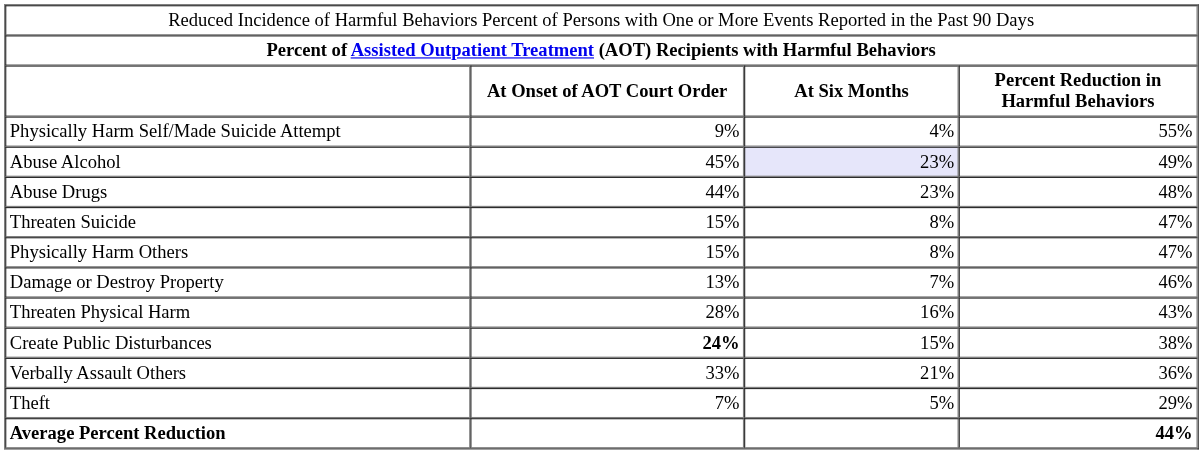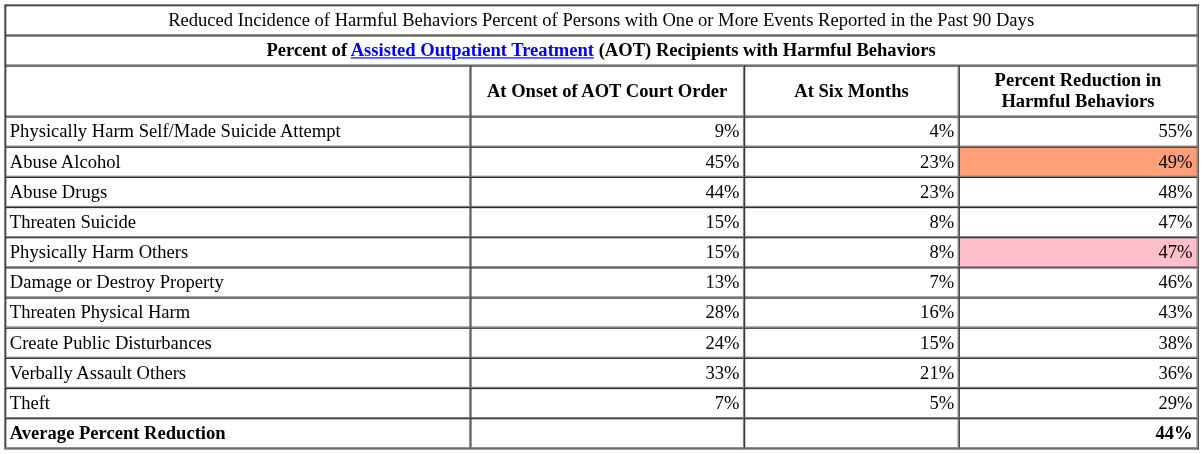(937, 161) lavender background -> (937, 161) no background
(1176, 161) no background -> (1176, 161) lightsalmon background
(1176, 252) no background -> (1176, 252) pink background
(721, 342) bold -> (723, 342) normal
